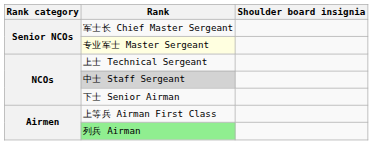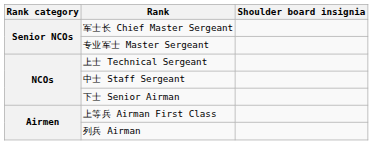(146, 45) lightyellow background -> (146, 45) no background
(134, 79) lightgrey background -> (134, 79) no background
(112, 131) lightgreen background -> (112, 131) no background
